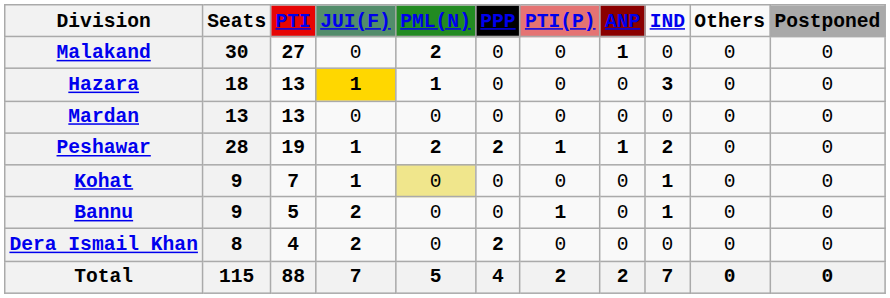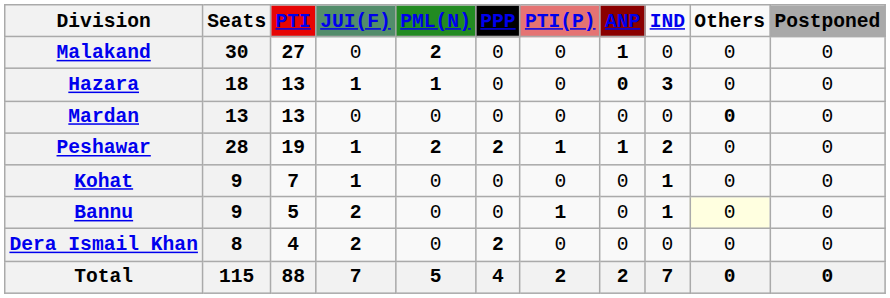(356, 85) gold background -> (356, 85) no background
(623, 85) normal -> (623, 85) bold
(730, 117) normal -> (730, 117) bold
(436, 181) khaki background -> (436, 181) no background
(730, 213) no background -> (730, 213) lightyellow background
